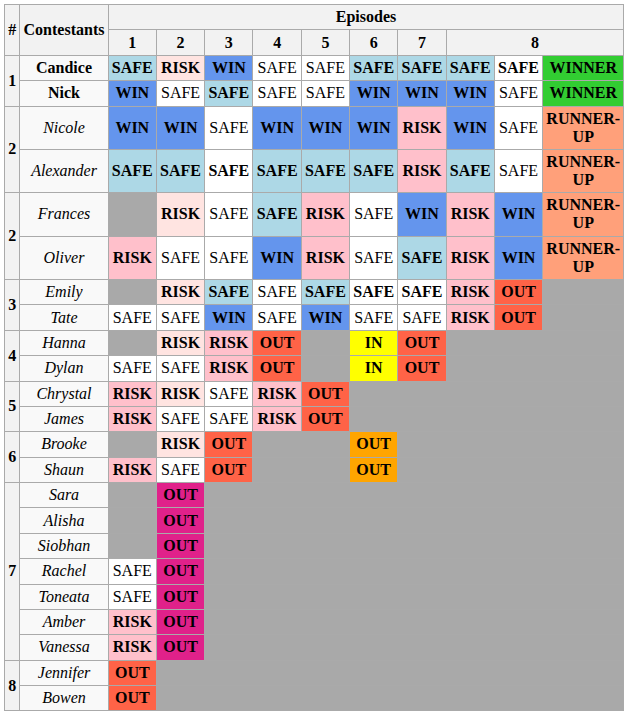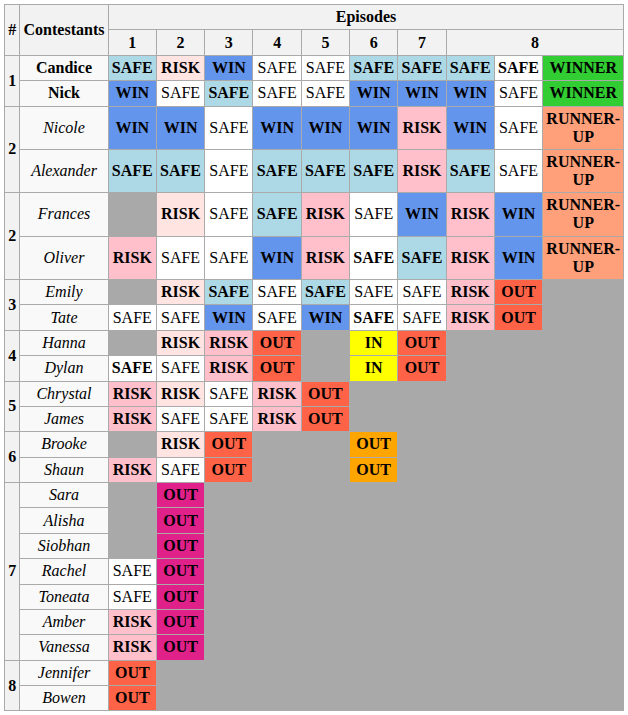(229, 171) bold -> (229, 171) normal
(374, 257) normal -> (374, 257) bold
(374, 292) bold -> (374, 292) normal
(422, 292) bold -> (422, 292) normal
(374, 317) normal -> (374, 317) bold
(132, 368) normal -> (132, 368) bold
